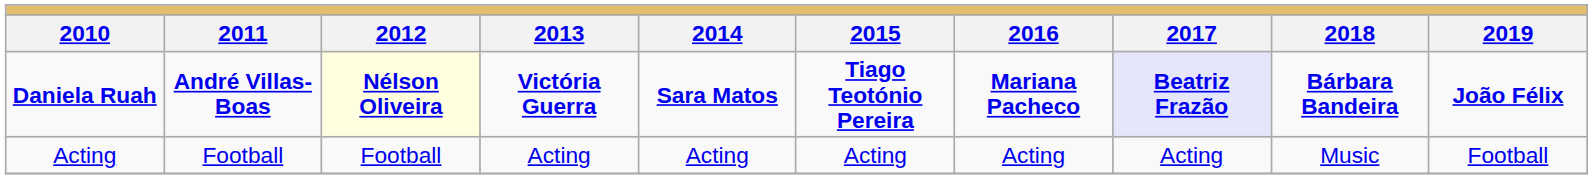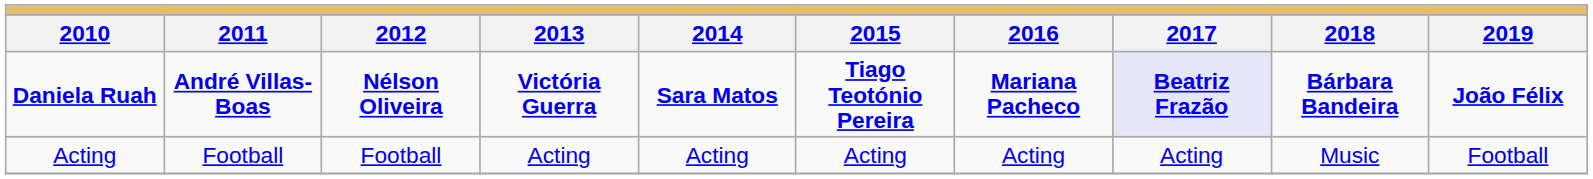(401, 94) lightyellow background -> (401, 94) no background
